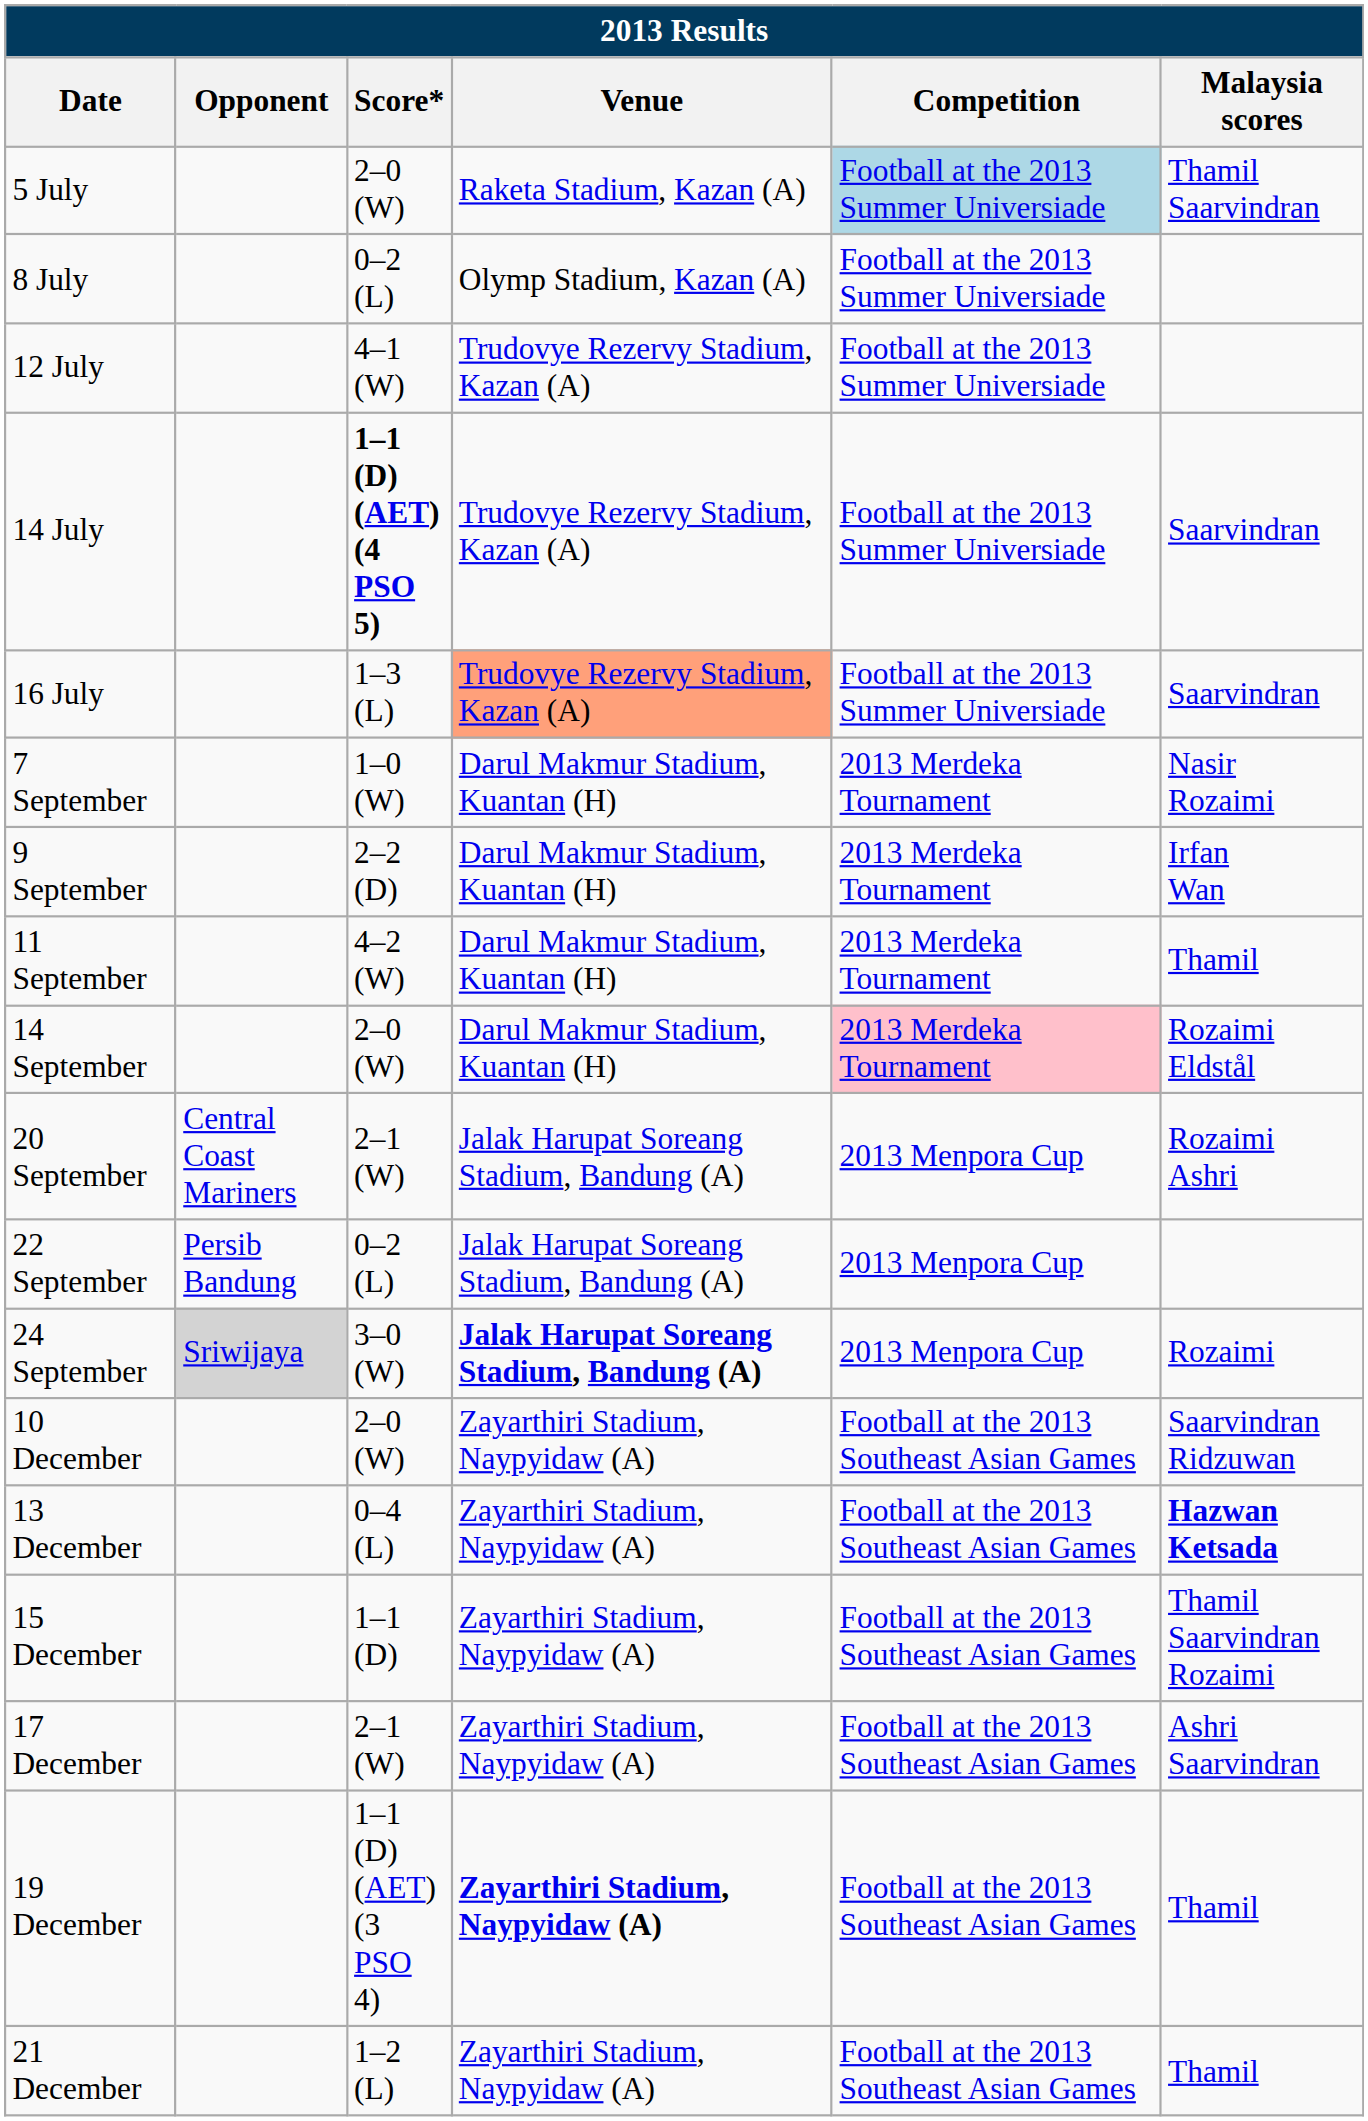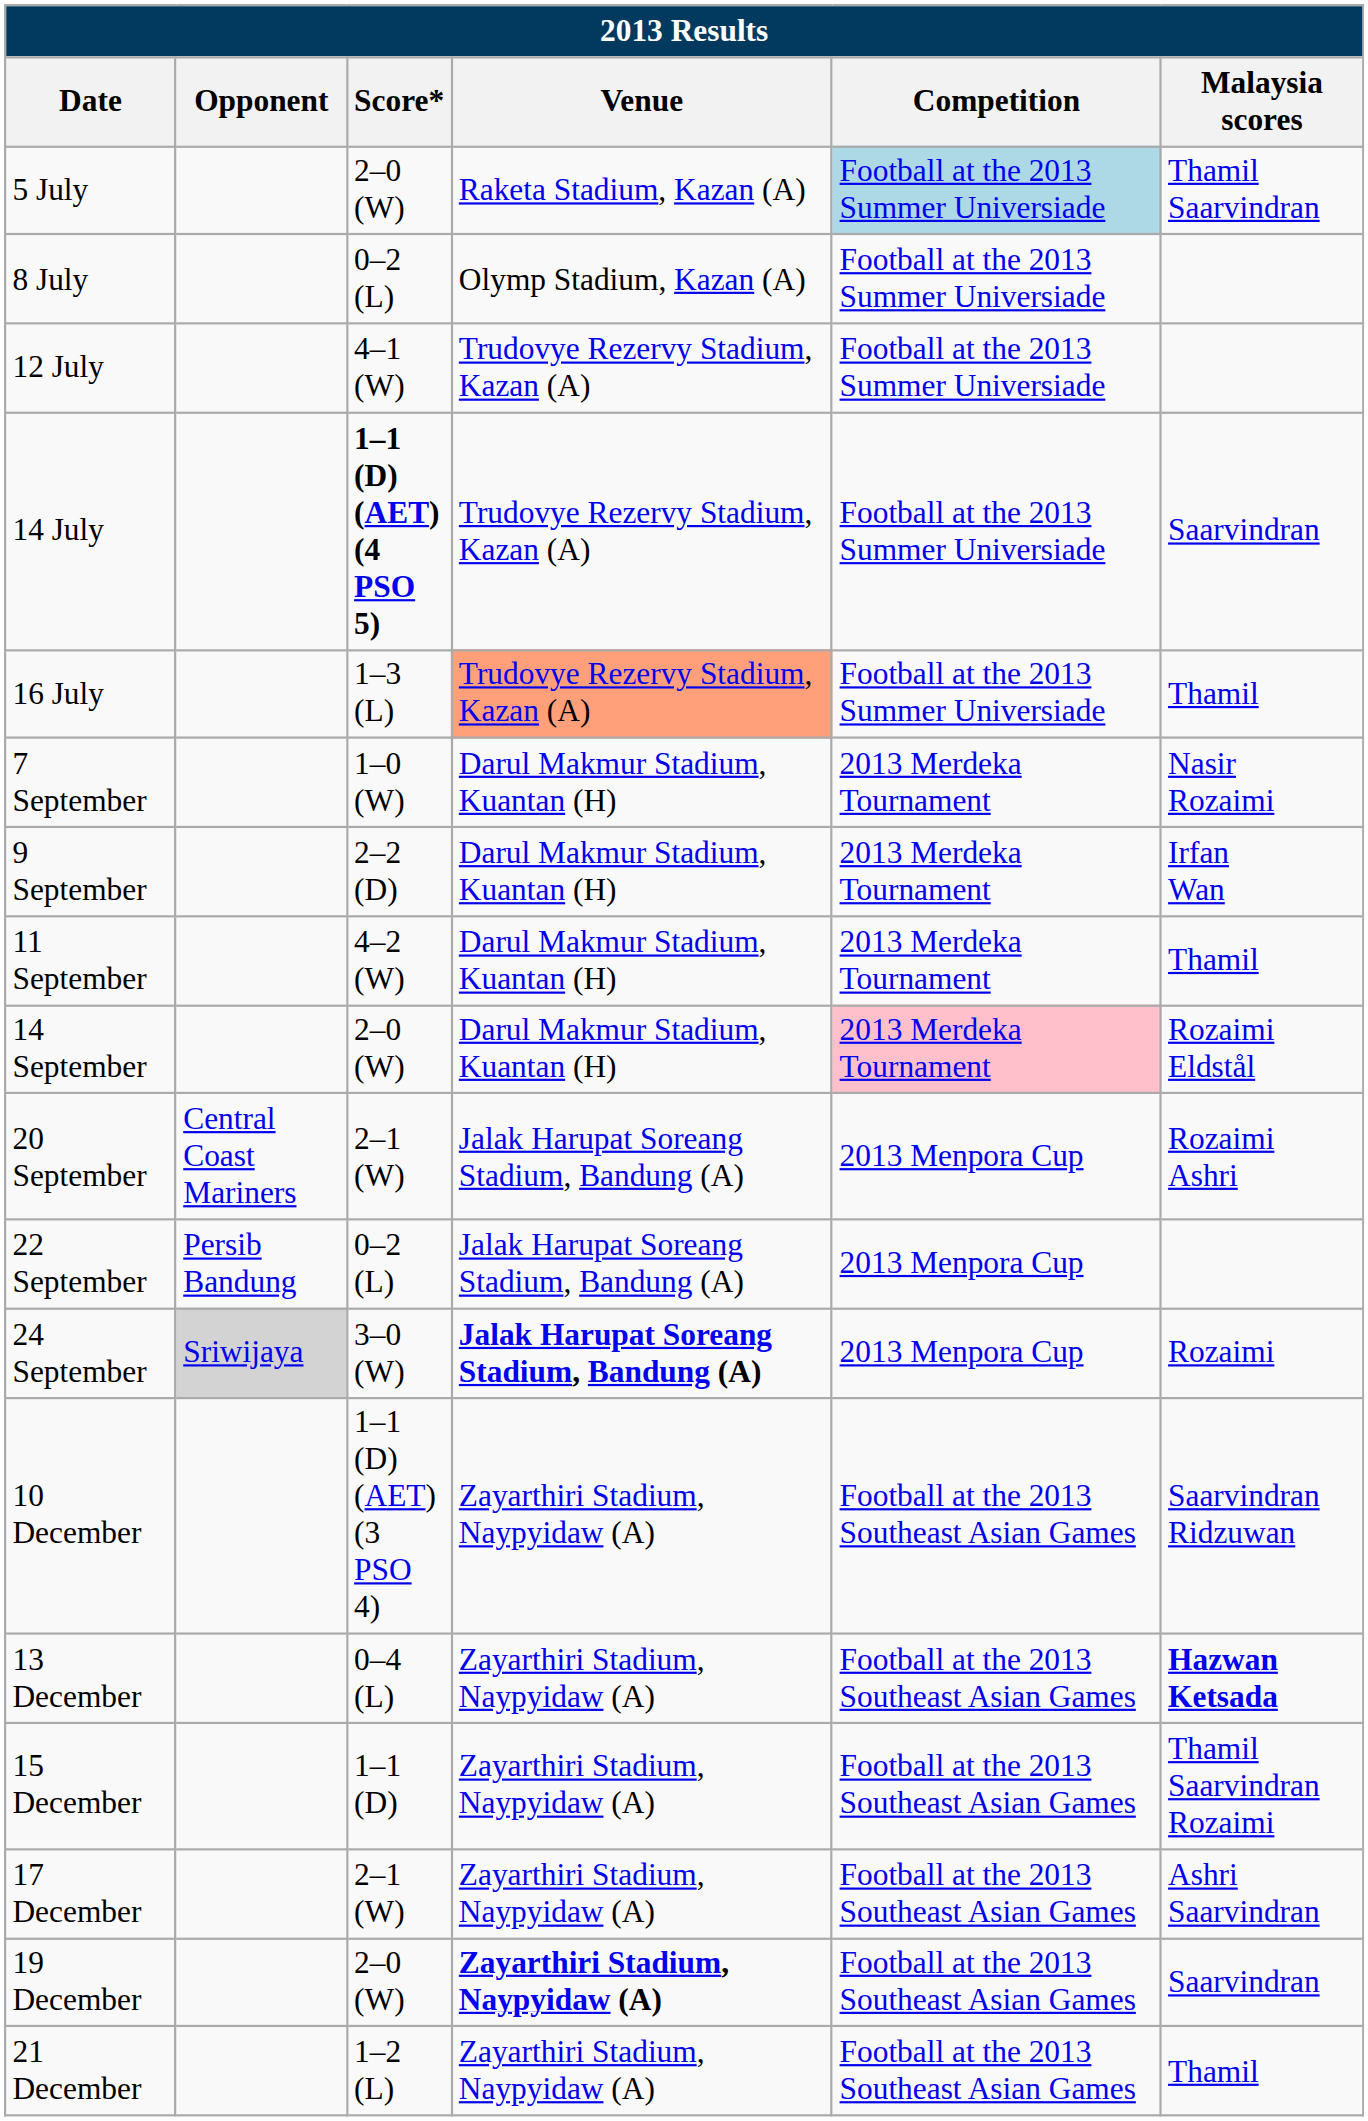(1244, 693) Saarvindran -> (1213, 693) Thamil
(379, 1441) 2–0 (W) -> (395, 1515) 1–1 (D) (AET) (3 PSO 4)
(395, 1907) 1–1 (D) (AET) (3 PSO 4) -> (379, 1981) 2–0 (W)
(1213, 1907) Thamil -> (1244, 1981) Saarvindran
